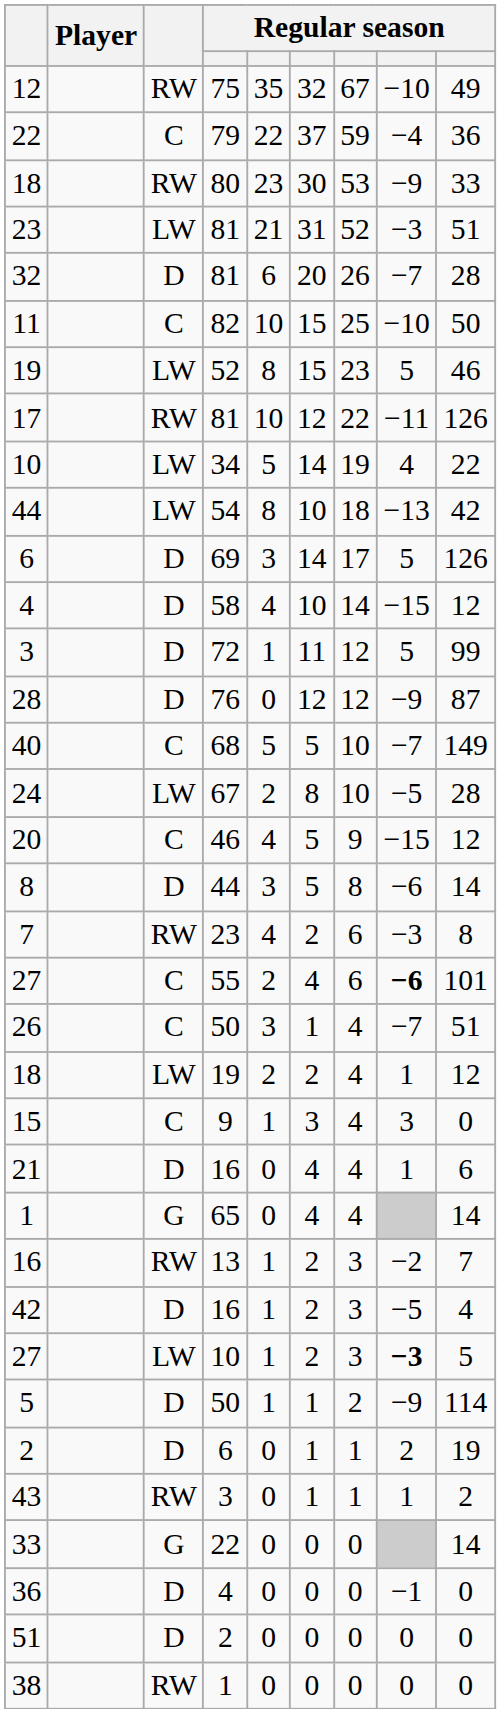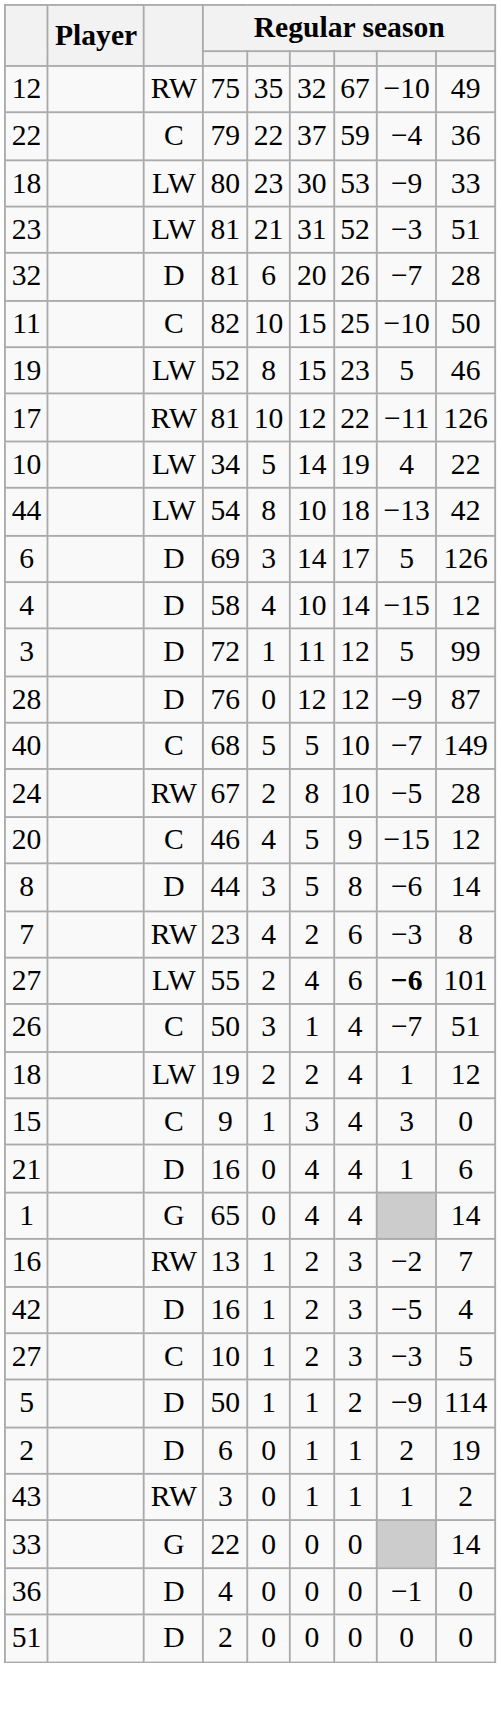(174, 182) RW -> (174, 182) LW
(174, 792) LW -> (174, 792) RW
(174, 980) C -> (174, 980) LW
(174, 1356) LW -> (174, 1356) C
(407, 1356) bold -> (407, 1356) normal
- row: (27, 1684)
